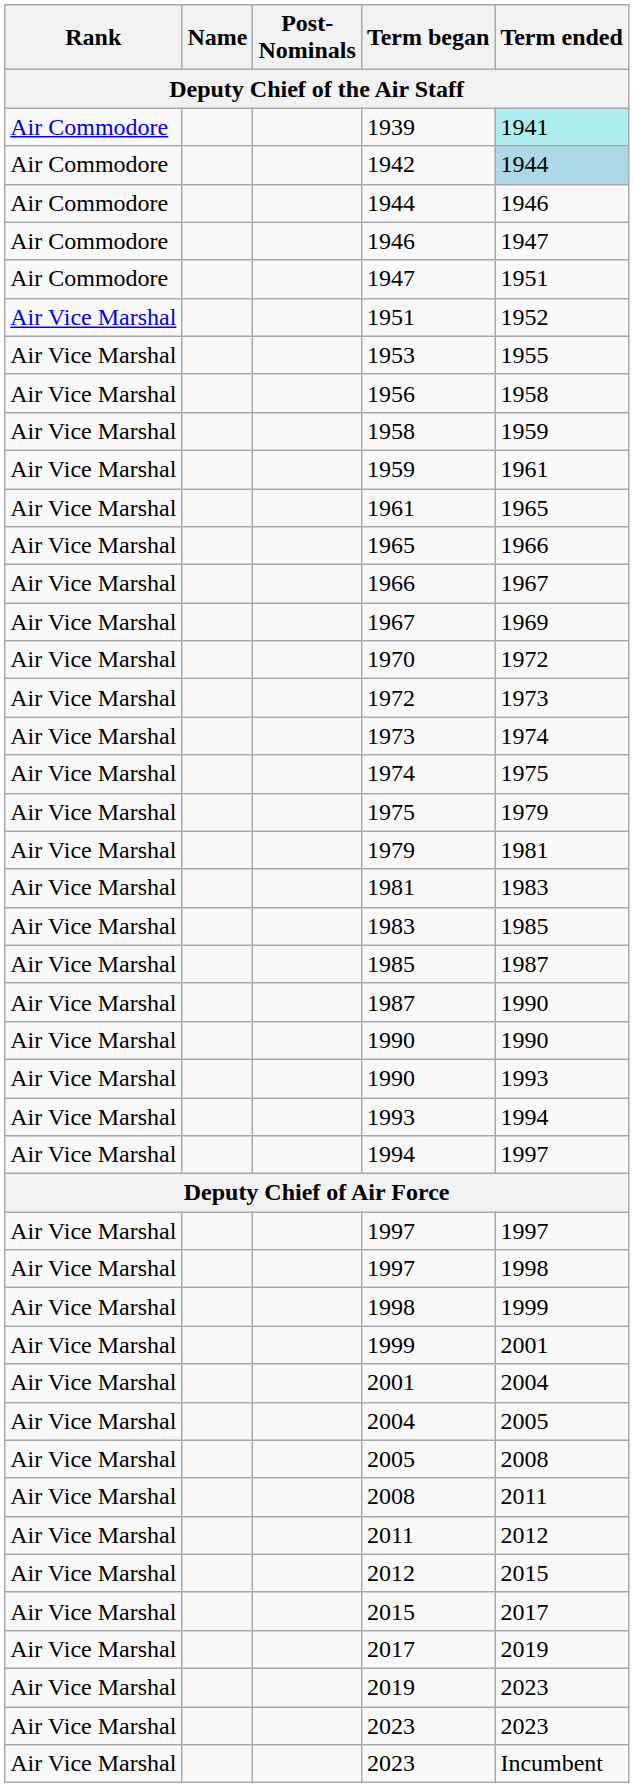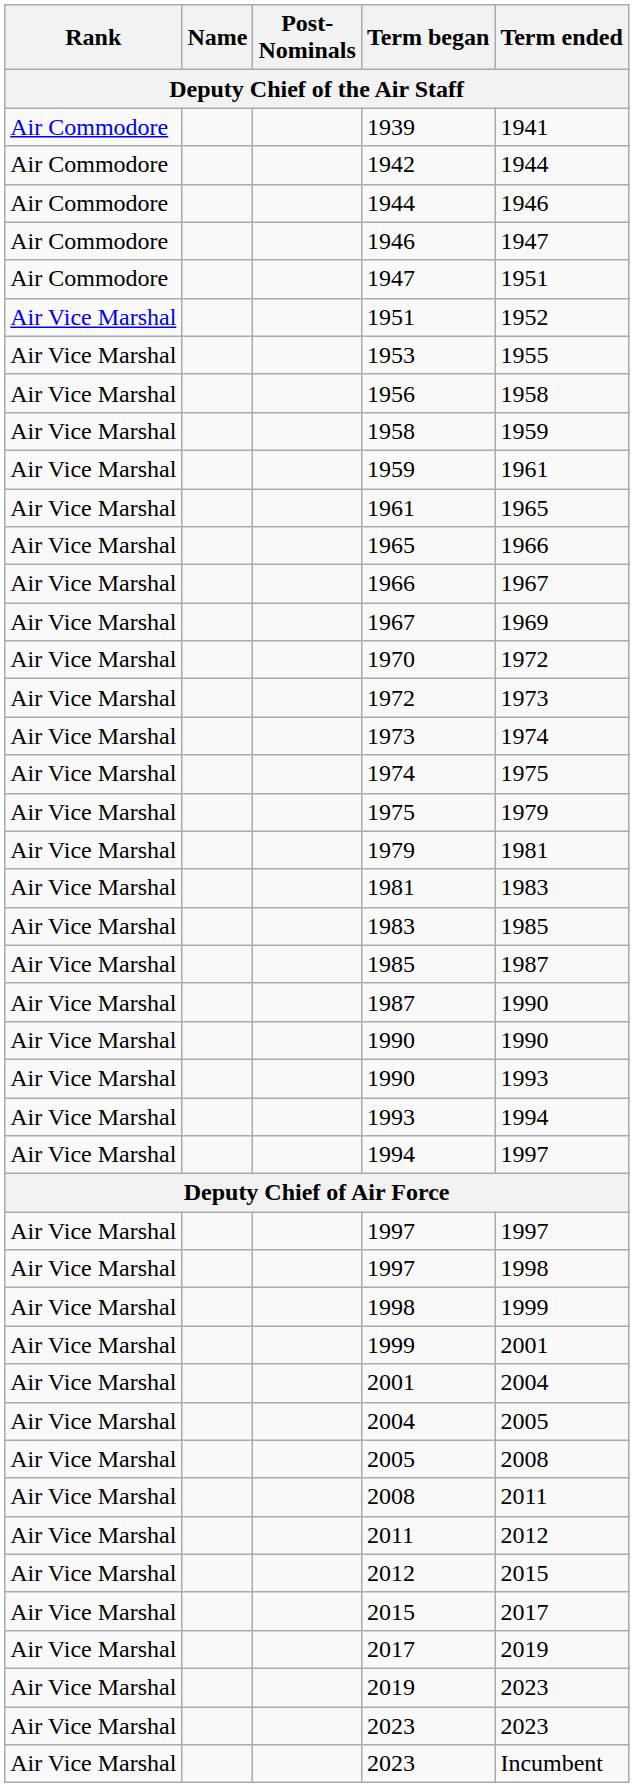(524, 126) paleturquoise background -> (524, 126) no background
(524, 164) lightblue background -> (524, 164) no background
